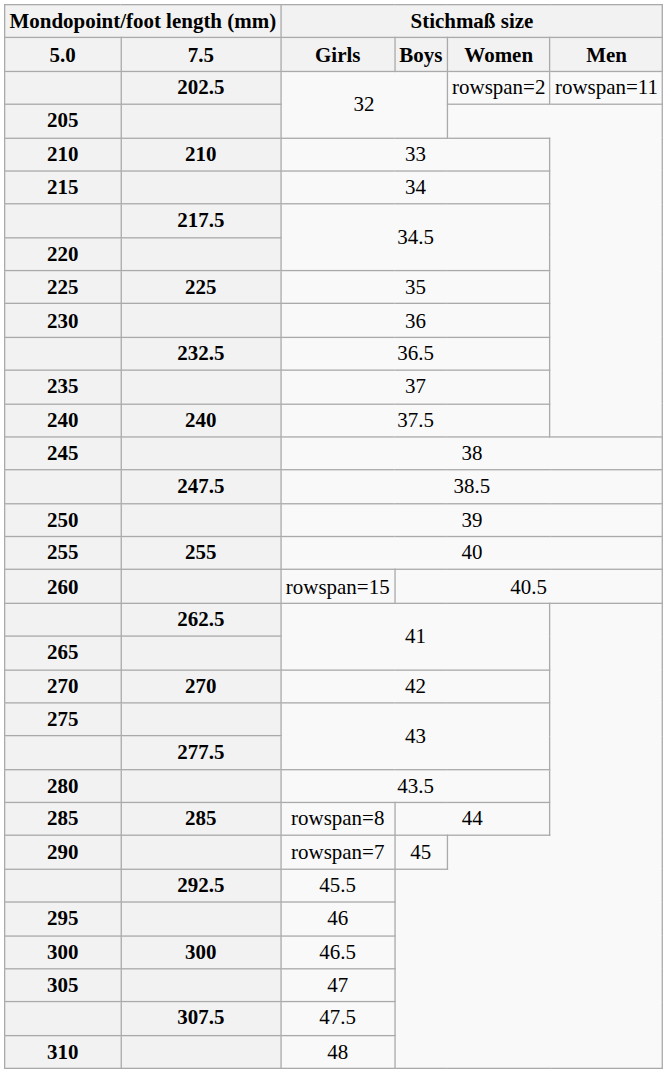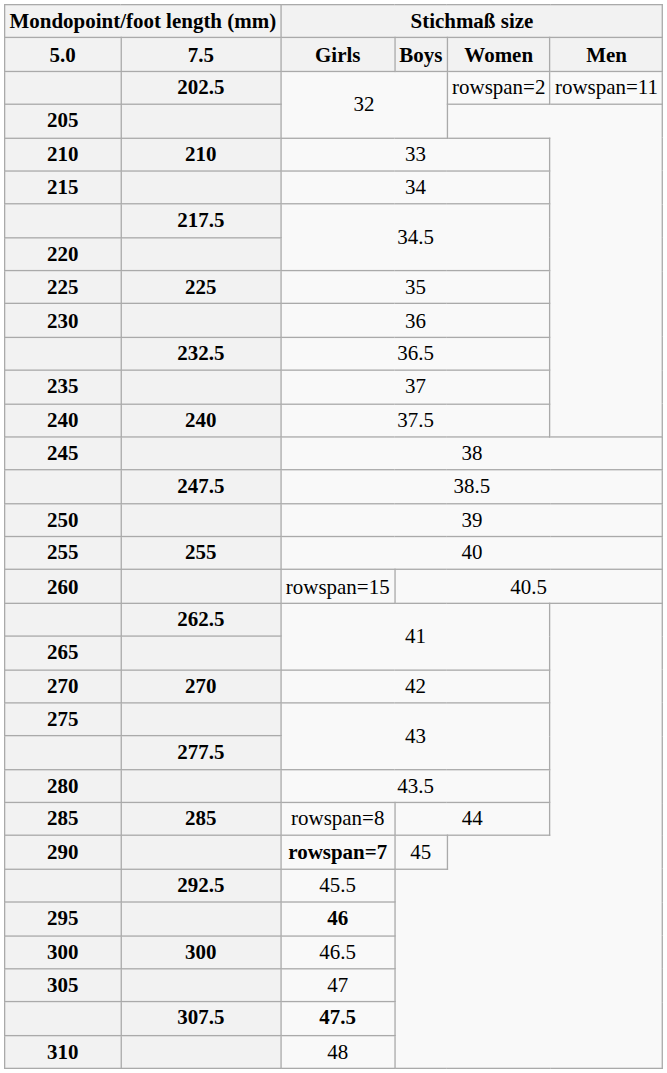(338, 852) normal -> (338, 852) bold
(338, 918) normal -> (338, 918) bold
(338, 1018) normal -> (338, 1018) bold
